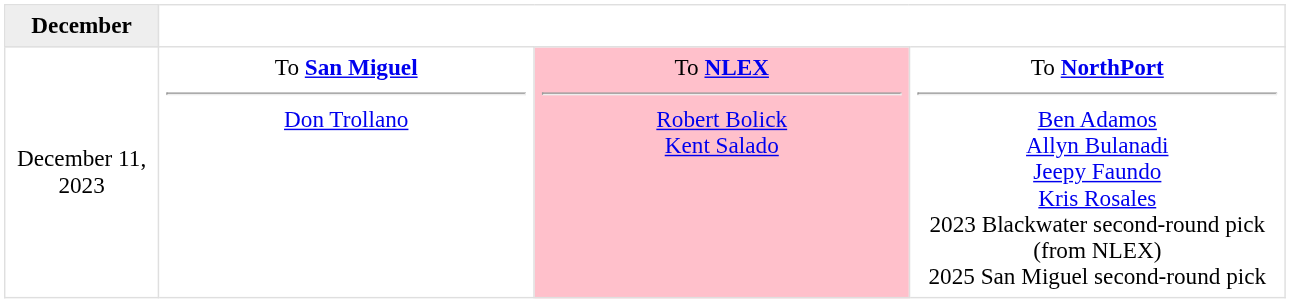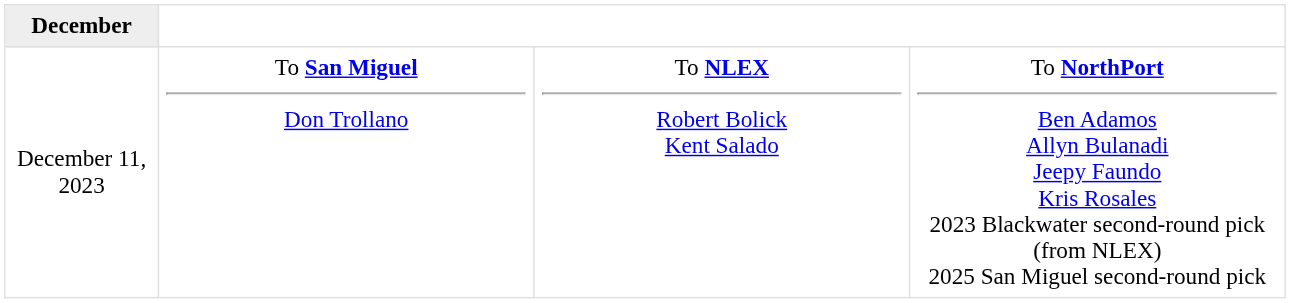(722, 106) pink background -> (722, 106) no background
